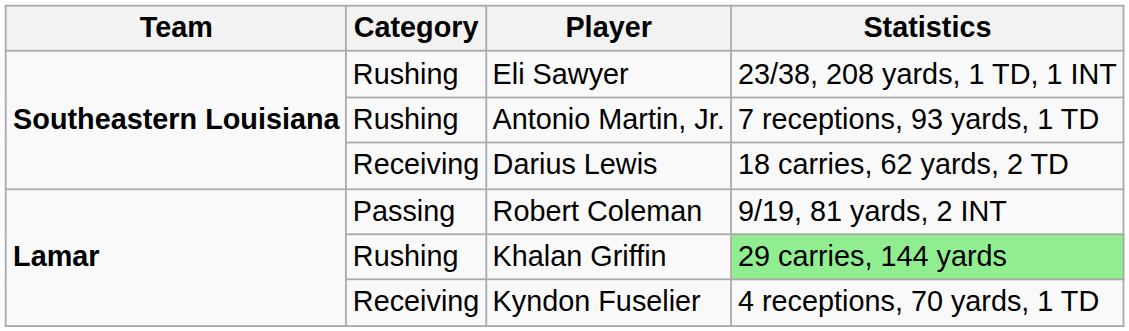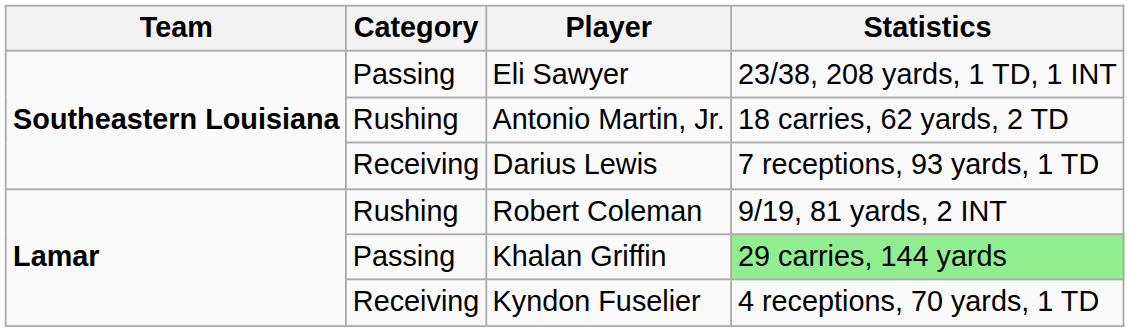(406, 73) Rushing -> (404, 73) Passing
(919, 119) 7 receptions, 93 yards, 1 TD -> (903, 119) 18 carries, 62 yards, 2 TD
(903, 165) 18 carries, 62 yards, 2 TD -> (919, 165) 7 receptions, 93 yards, 1 TD
(404, 210) Passing -> (406, 210) Rushing
(406, 256) Rushing -> (404, 256) Passing
